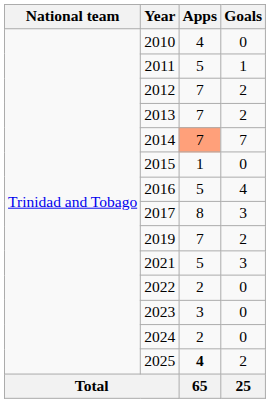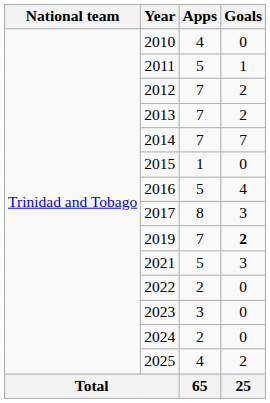(200, 139) lightsalmon background -> (200, 139) no background
(243, 238) normal -> (243, 238) bold
(200, 361) bold -> (200, 361) normal
